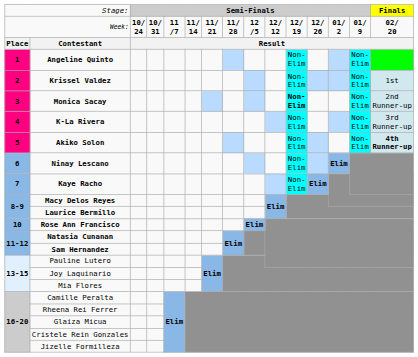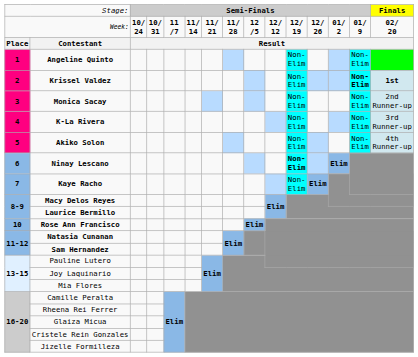(360, 80) normal -> (360, 80) bold
(392, 80) normal -> (392, 80) bold
(297, 101) bold -> (297, 101) normal
(392, 143) bold -> (392, 143) normal
(297, 163) normal -> (297, 163) bold
